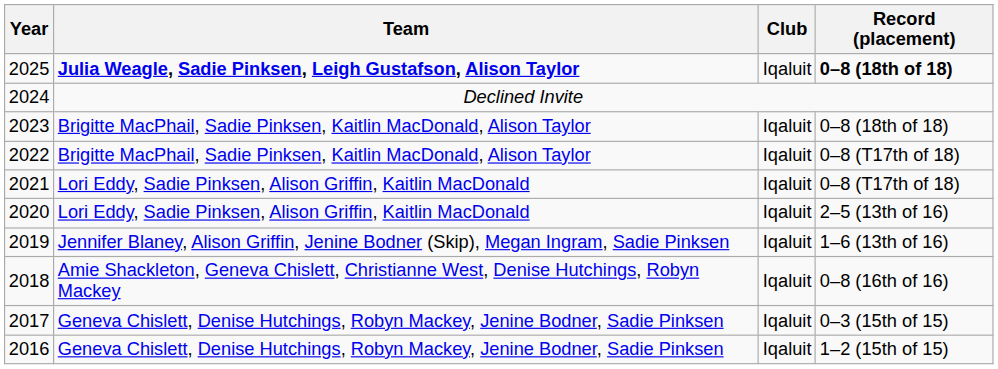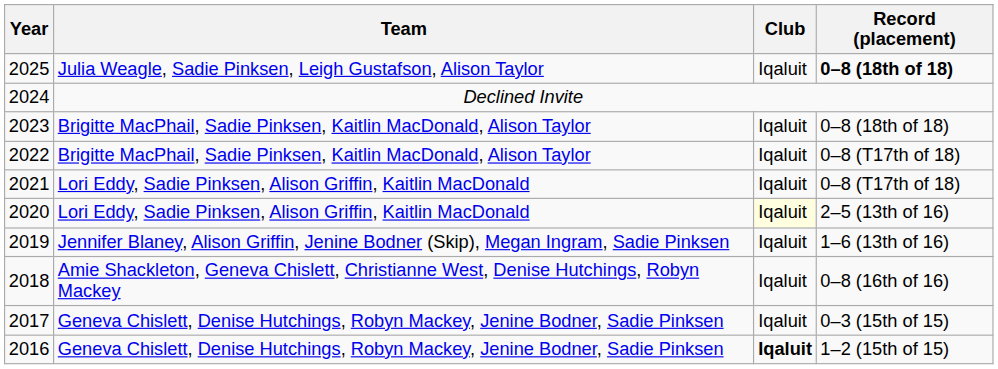(319, 68) bold -> (301, 68) normal
(787, 213) no background -> (783, 213) lightyellow background
(787, 349) normal -> (785, 349) bold
